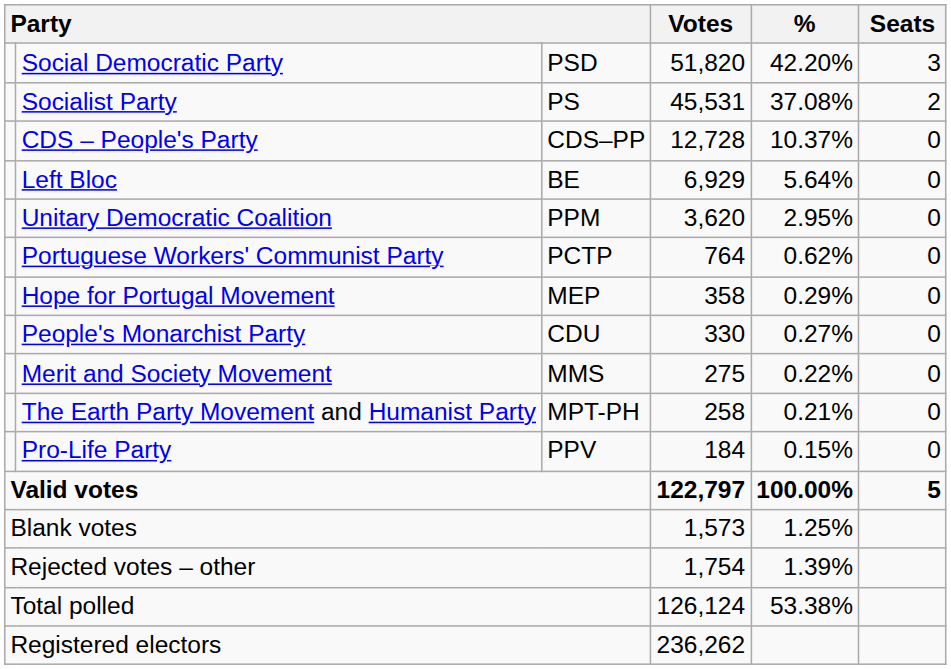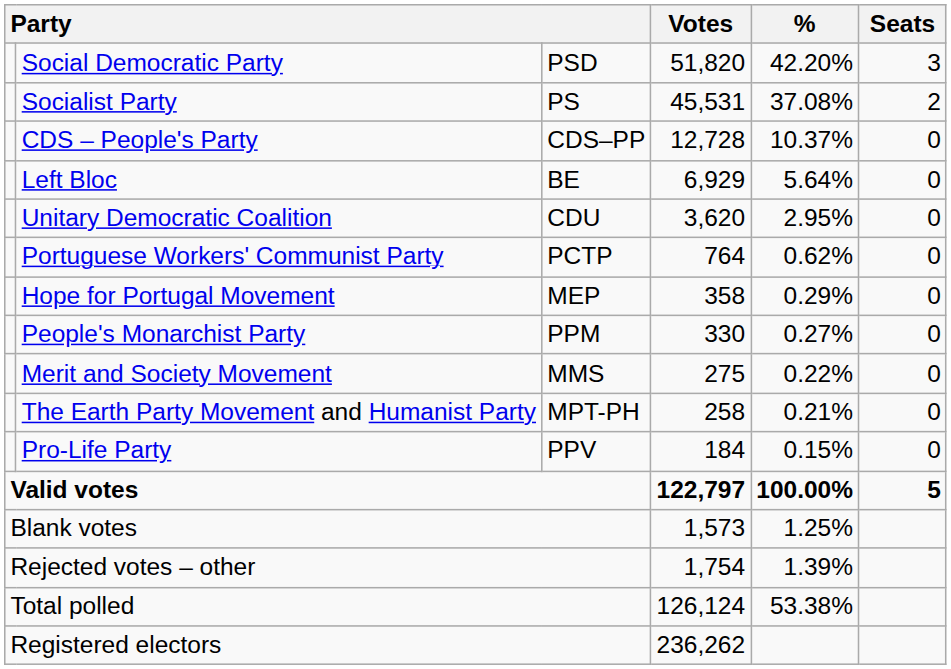(574, 218) PPM -> (574, 218) CDU
(574, 334) CDU -> (574, 334) PPM
